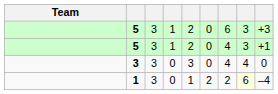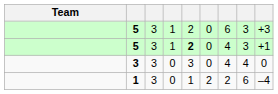(191, 47) normal -> (191, 47) bold
(246, 81) lightyellow background -> (246, 81) no background
